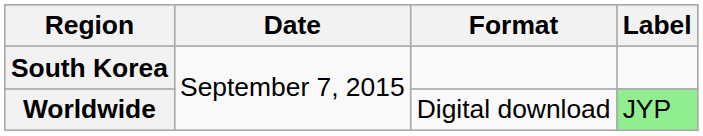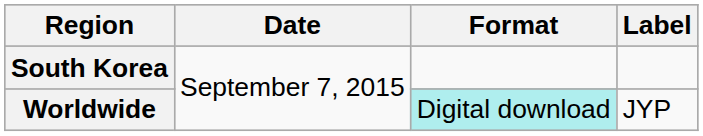(514, 109) no background -> (514, 109) paleturquoise background
(647, 109) lightgreen background -> (647, 109) no background
